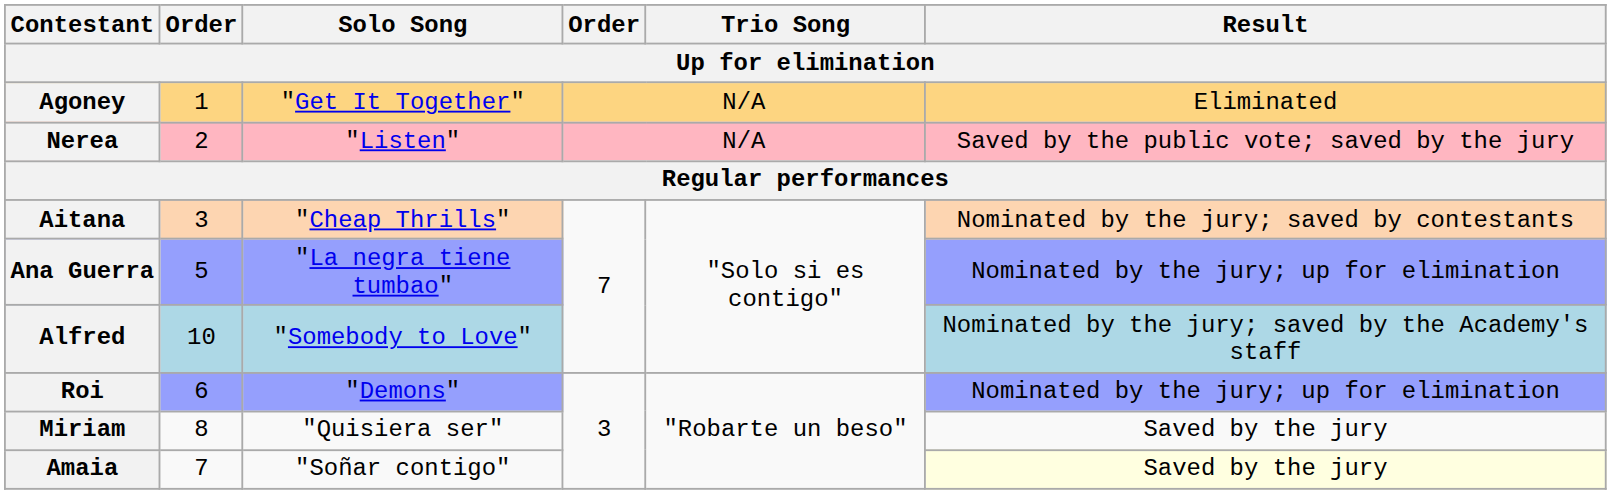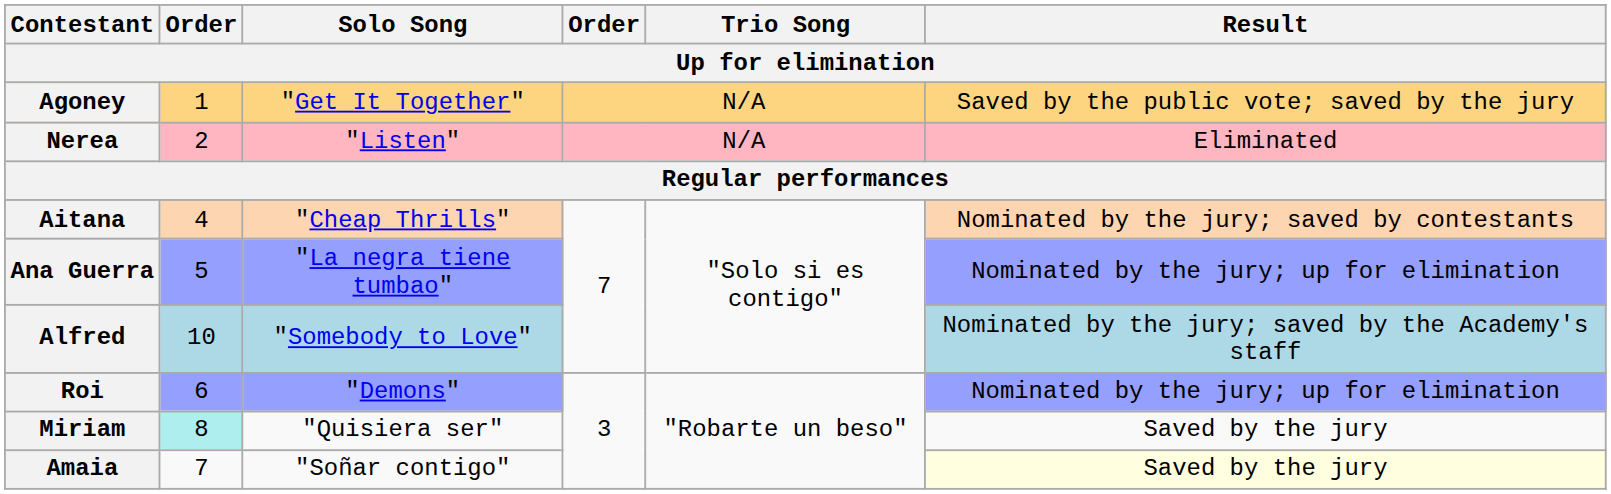(1265, 102) Eliminated -> (1265, 102) Saved by the public vote; saved by the jury
(1265, 141) Saved by the public vote; saved by the jury -> (1265, 141) Eliminated
(201, 219) 3 -> (201, 219) 4
(201, 430) no background -> (201, 430) paleturquoise background
